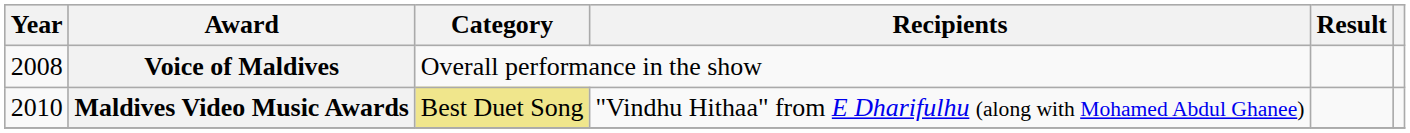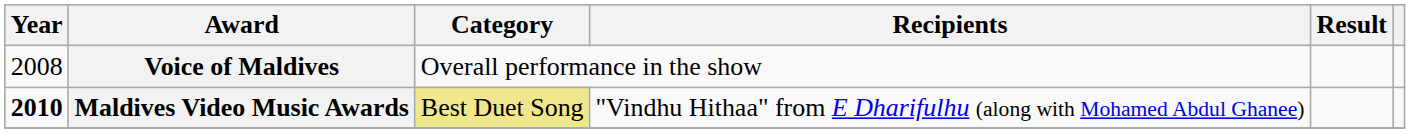(37, 107) normal -> (37, 107) bold
